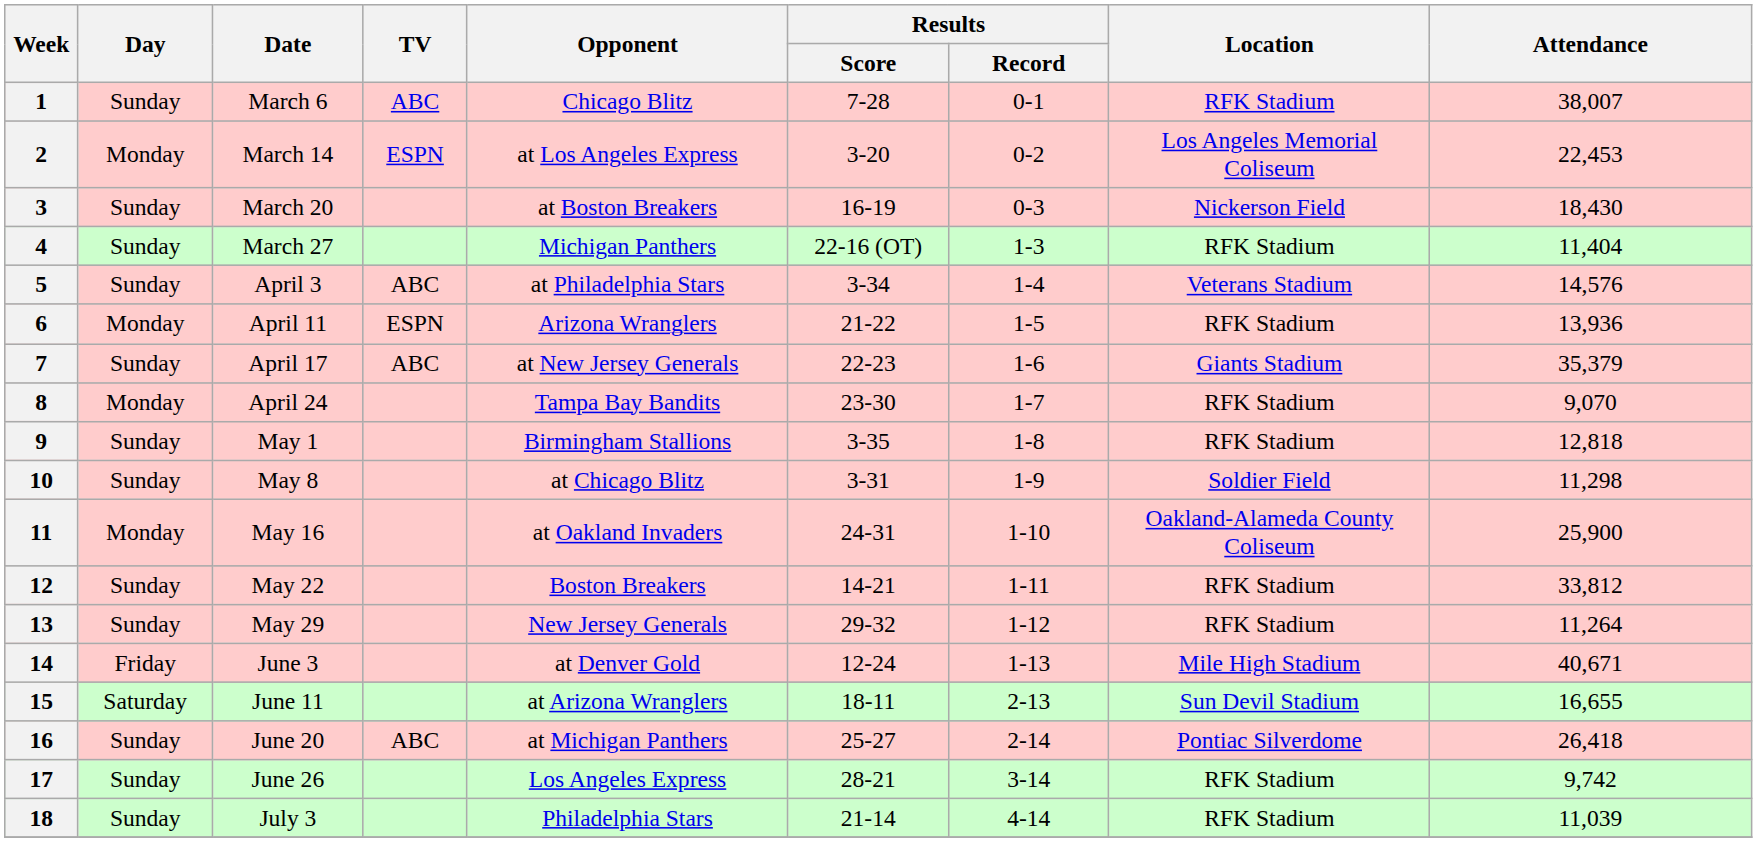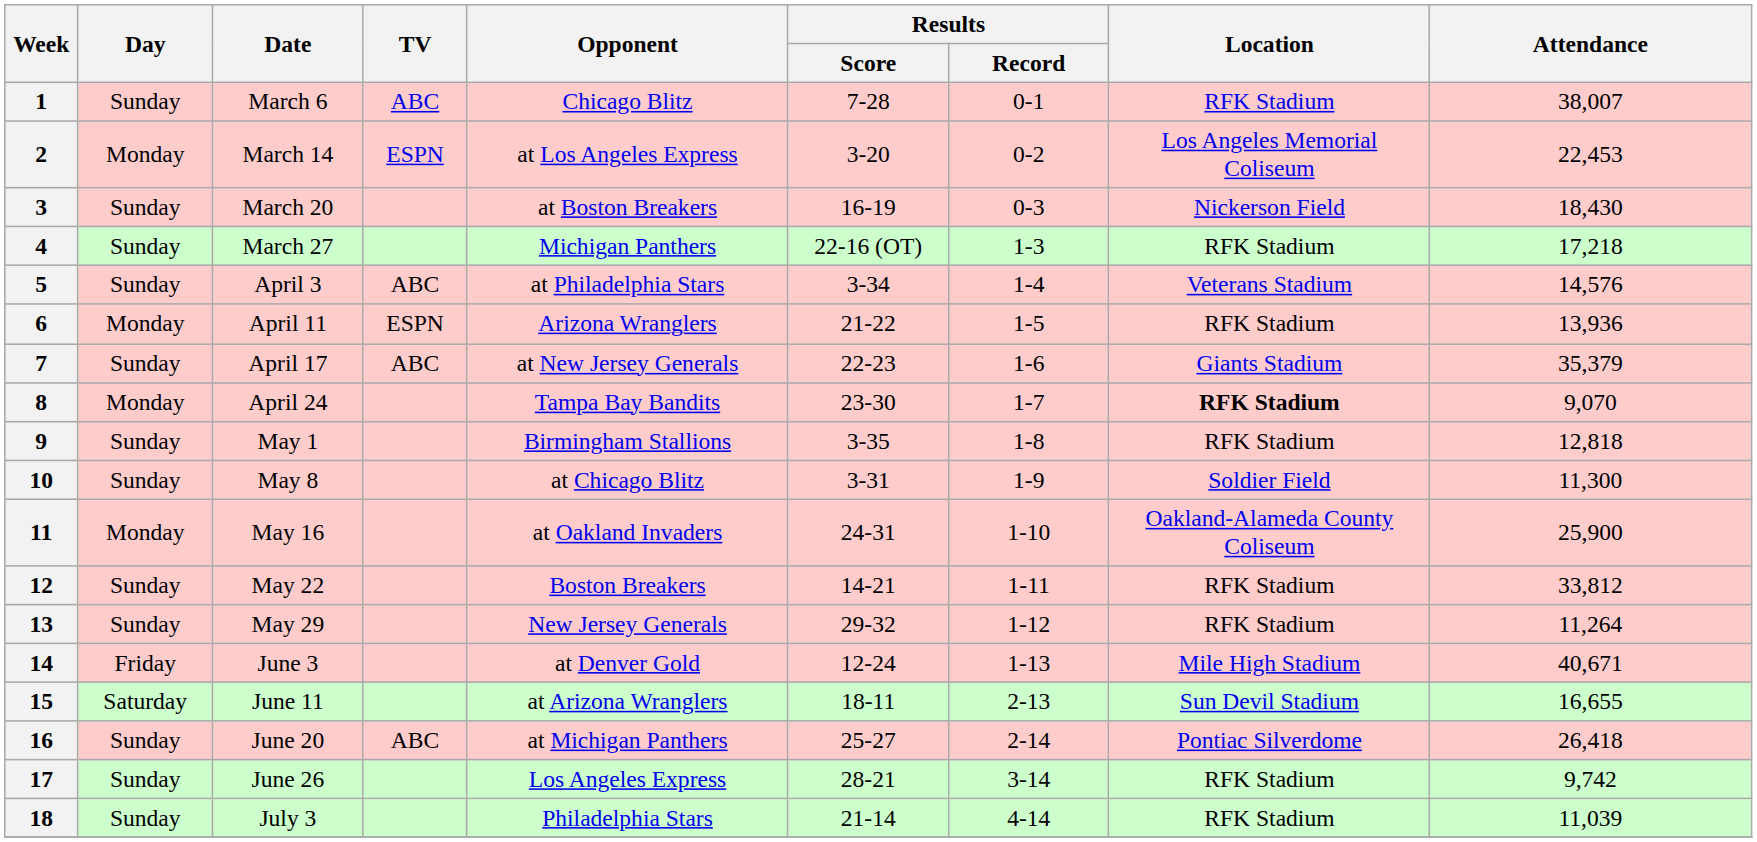(1590, 246) 11,404 -> (1590, 246) 17,218
(1269, 401) normal -> (1269, 401) bold
(1590, 479) 11,298 -> (1590, 479) 11,300
